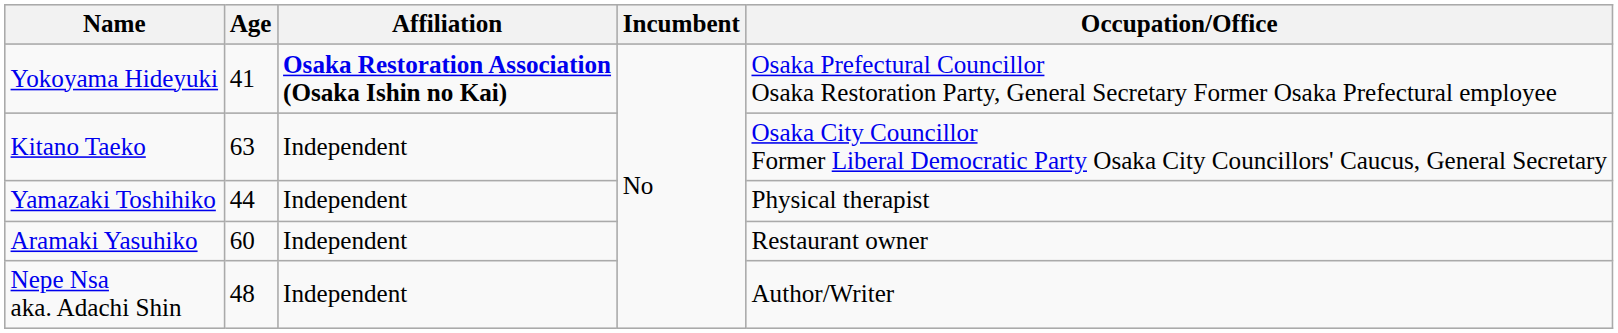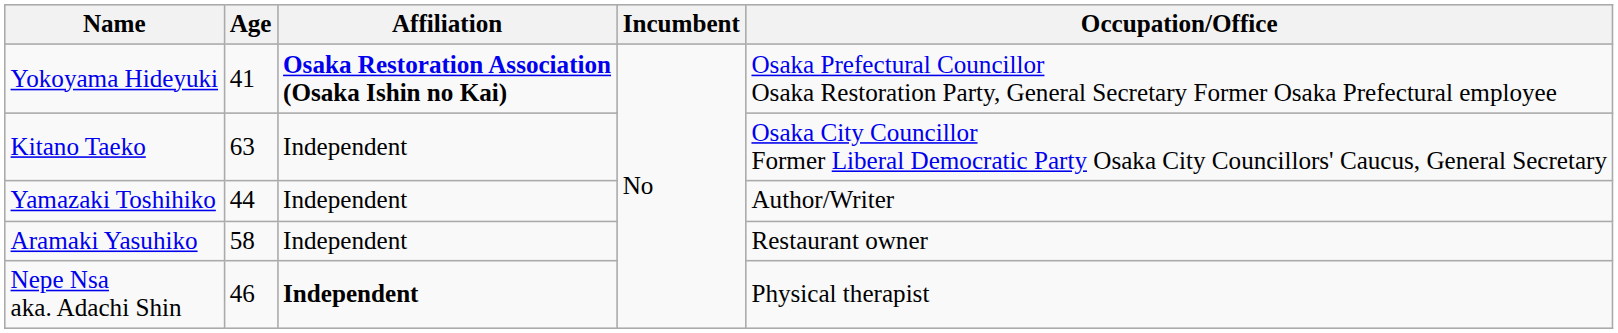(840, 200) Physical therapist -> (823, 200) Author/Writer
(242, 240) 60 -> (242, 240) 58
(242, 294) 48 -> (242, 294) 46
(345, 294) normal -> (351, 294) bold
(823, 294) Author/Writer -> (840, 294) Physical therapist
